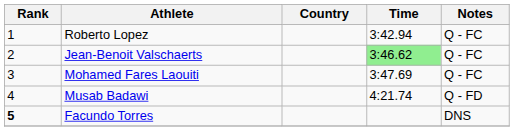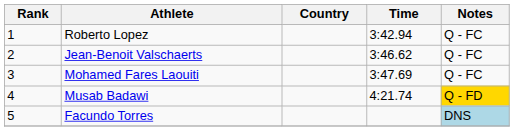(391, 55) lightgreen background -> (391, 55) no background
(463, 95) no background -> (463, 95) gold background
(11, 116) bold -> (11, 116) normal
(458, 116) no background -> (458, 116) lightblue background
